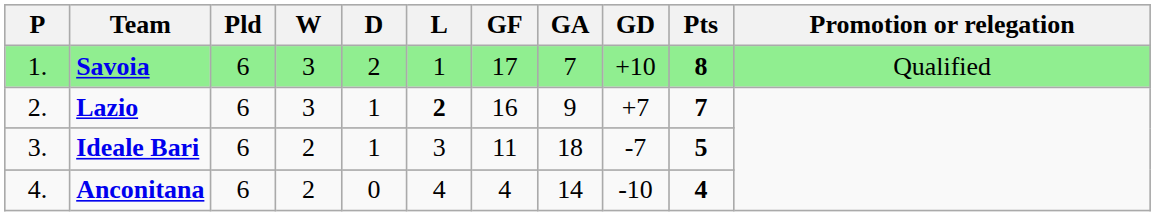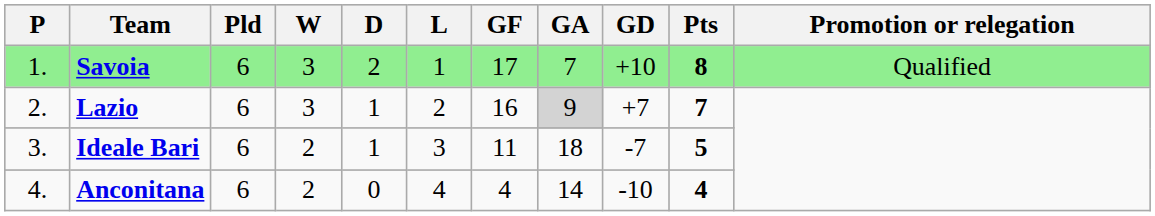(439, 107) bold -> (439, 107) normal
(570, 107) no background -> (570, 107) lightgrey background
